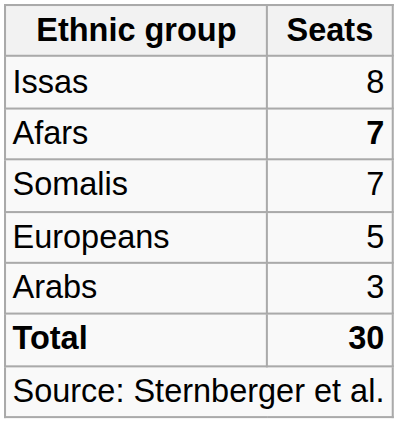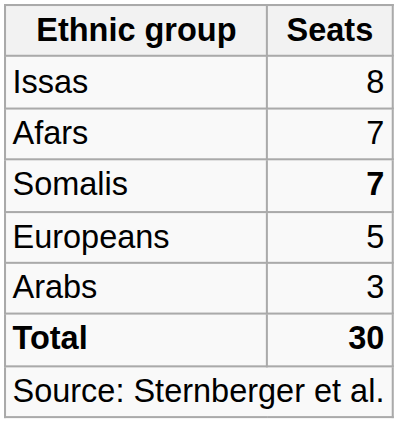(375, 133) bold -> (375, 133) normal
(375, 184) normal -> (375, 184) bold
